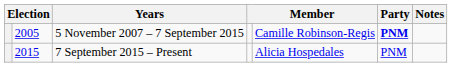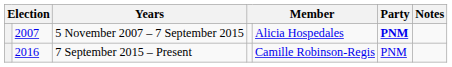(27, 33) 2005 -> (27, 33) 2007
(315, 33) Camille Robinson-Regis -> (299, 33) Alicia Hospedales
(27, 52) 2015 -> (27, 52) 2016
(299, 52) Alicia Hospedales -> (315, 52) Camille Robinson-Regis
